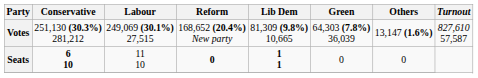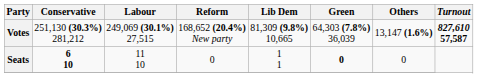(454, 33) normal -> (454, 33) bold
(212, 59) bold -> (212, 59) normal
(279, 59) bold -> (279, 59) normal
(341, 59) normal -> (341, 59) bold
